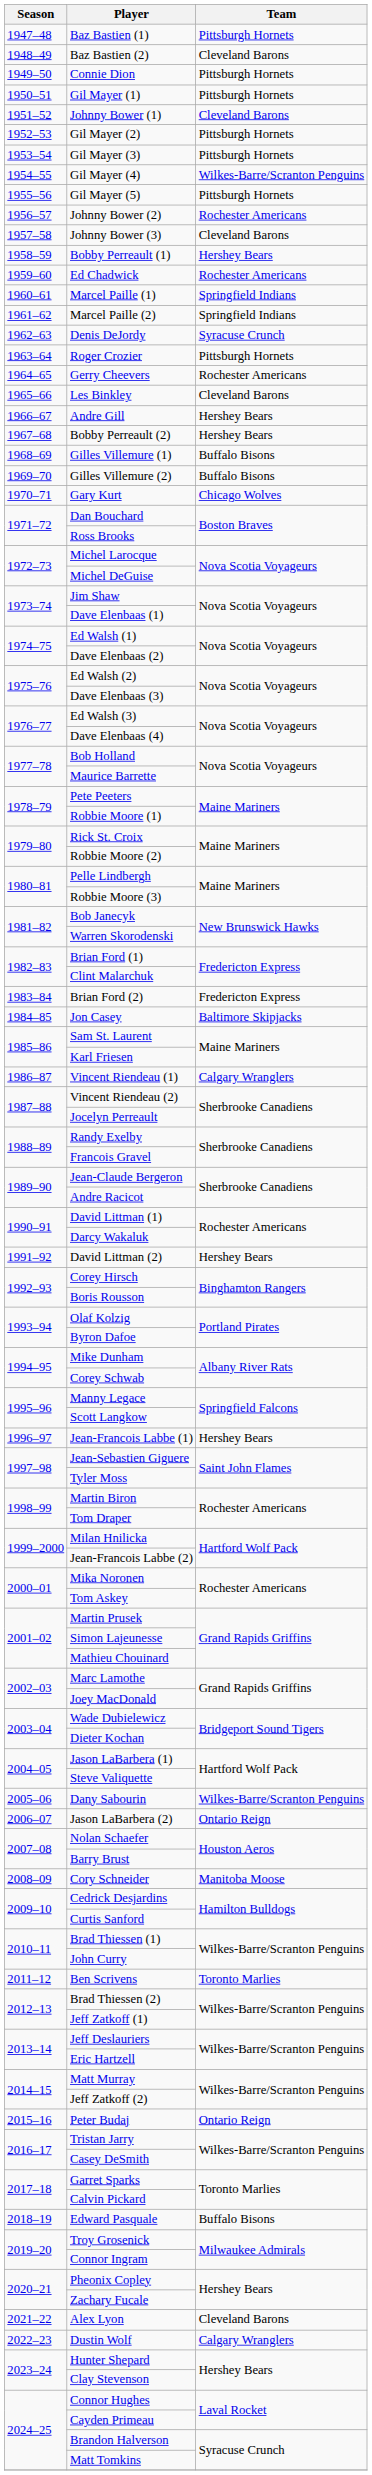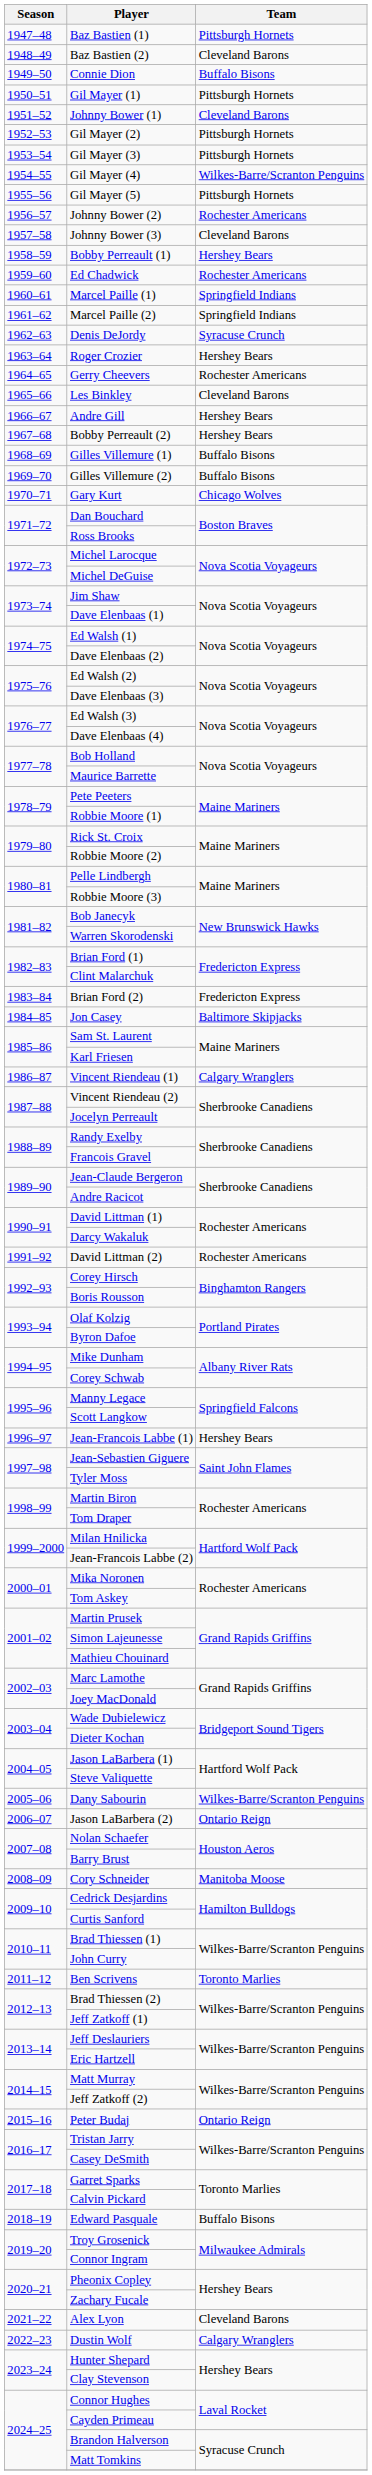(246, 74) Pittsburgh Hornets -> (237, 74) Buffalo Bisons
(246, 355) Pittsburgh Hornets -> (236, 355) Hershey Bears
(236, 1257) Hershey Bears -> (253, 1257) Rochester Americans
